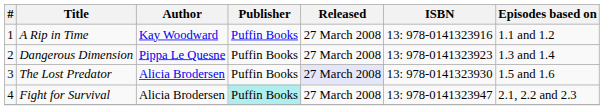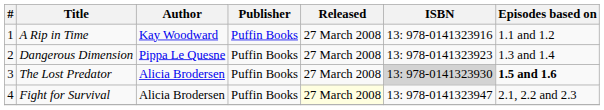(342, 74) lavender background -> (342, 74) no background
(440, 74) no background -> (440, 74) lightgrey background
(526, 74) normal -> (527, 74) bold
(265, 94) paleturquoise background -> (265, 94) no background
(342, 94) no background -> (342, 94) lightyellow background
